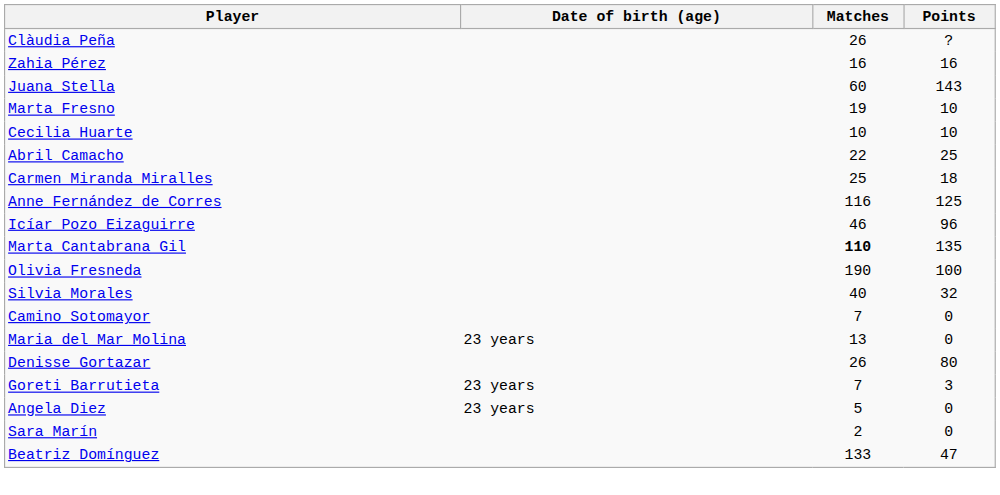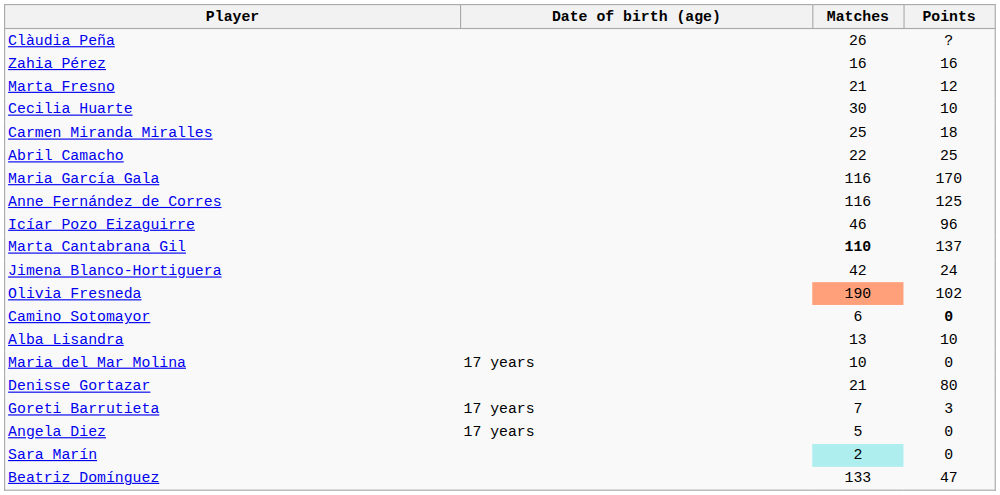- row: (61, 87)
(858, 110) 19 -> (858, 87) 21
(949, 110) 10 -> (949, 87) 12
(858, 133) 10 -> (858, 110) 30
rows swapped: (66, 156) <-> (110, 179)
+ row: (84, 179)
(949, 248) 135 -> (949, 248) 137
+ row: (115, 271)
(858, 271) no background -> (858, 294) lightsalmon background
(949, 271) 100 -> (949, 294) 102
- row: (70, 294)
(858, 317) 7 -> (858, 317) 6
(949, 317) normal -> (949, 317) bold
+ row: (66, 340)
(499, 340) 23 years -> (499, 363) 17 years
(858, 340) 13 -> (858, 363) 10
(858, 363) 26 -> (858, 386) 21
(499, 386) 23 years -> (499, 409) 17 years
(499, 409) 23 years -> (499, 432) 17 years
(858, 432) no background -> (858, 455) paleturquoise background
